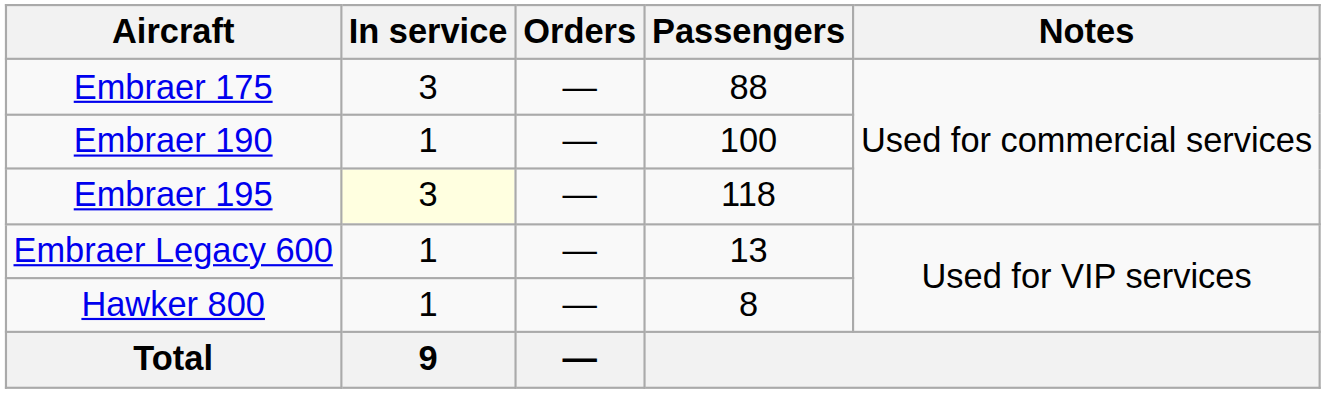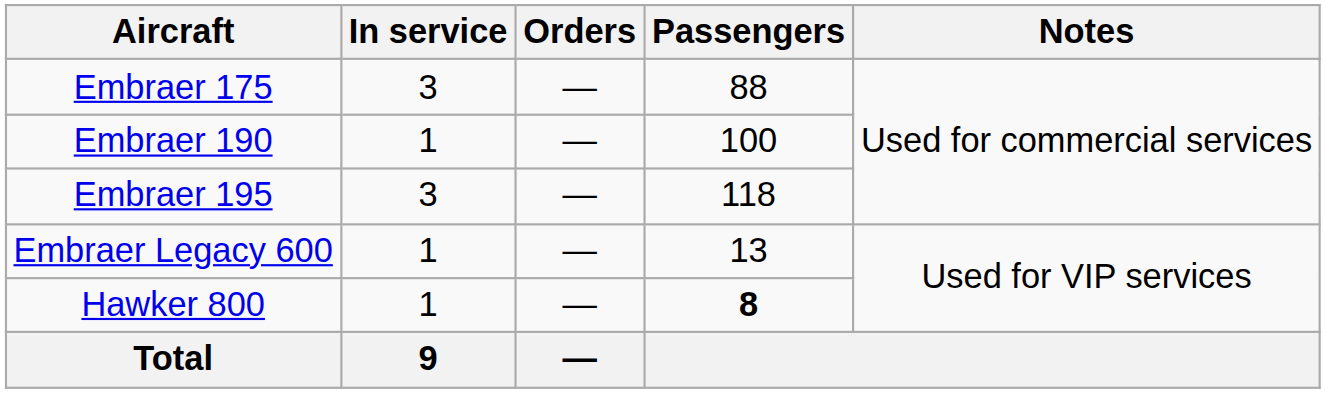(428, 195) lightyellow background -> (428, 195) no background
(749, 304) normal -> (749, 304) bold
